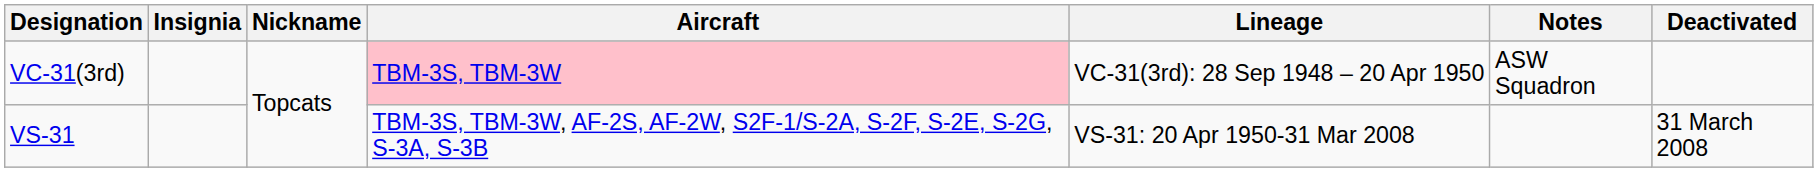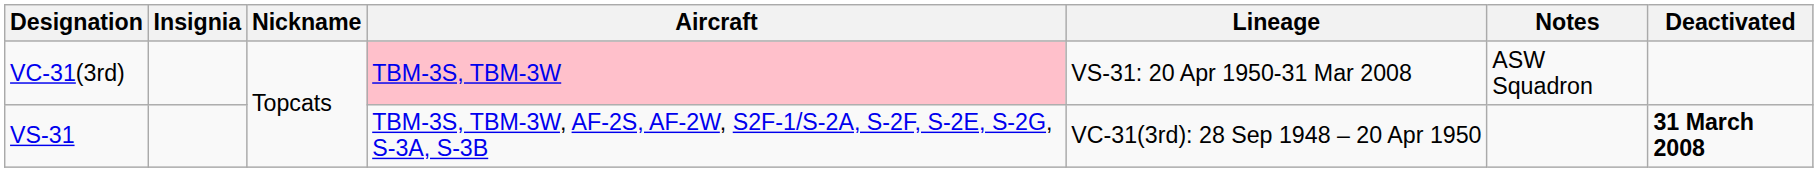(1279, 72) VC-31(3rd): 28 Sep 1948 – 20 Apr 1950 -> (1242, 72) VS-31: 20 Apr 1950-31 Mar 2008
(1245, 135) VS-31: 20 Apr 1950-31 Mar 2008 -> (1276, 135) VC-31(3rd): 28 Sep 1948 – 20 Apr 1950
(1705, 135) normal -> (1704, 135) bold
